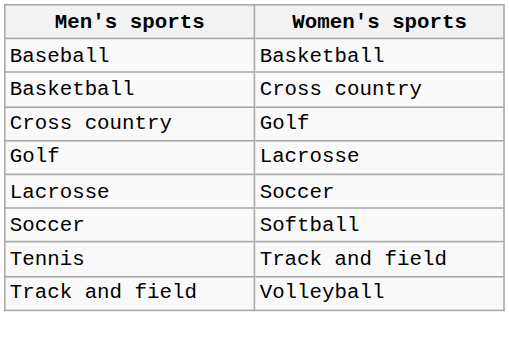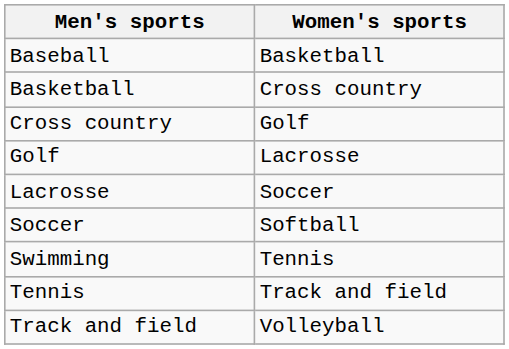+ row: (60, 259)
